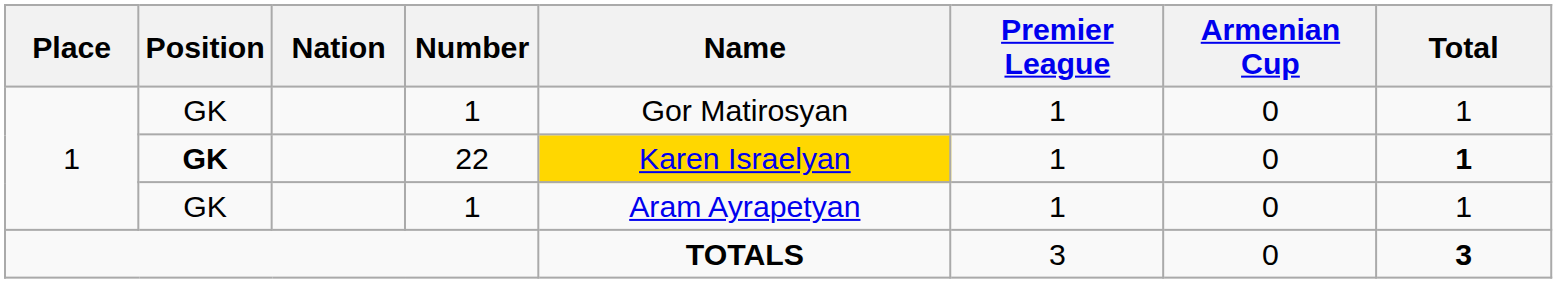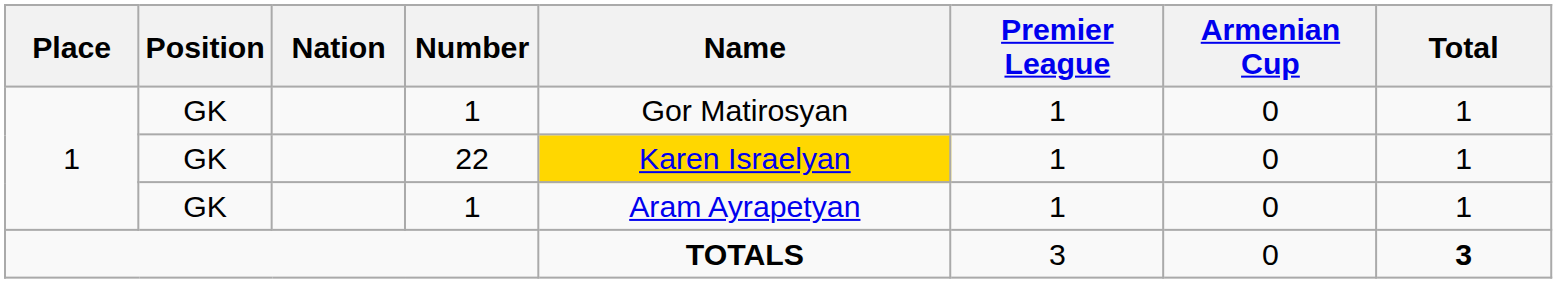(205, 159) bold -> (205, 159) normal
(1464, 159) bold -> (1464, 159) normal
